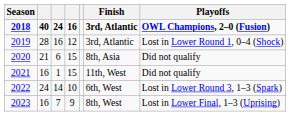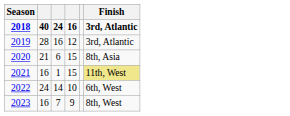- column: (213, 12)
(106, 73) no background -> (106, 73) khaki background
